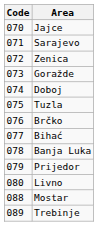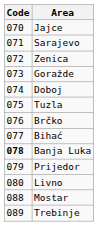(15, 151) normal -> (15, 151) bold
